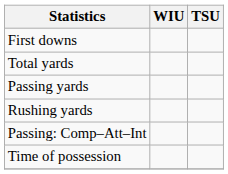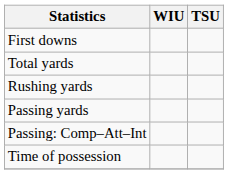rows swapped: (50, 110) <-> (48, 86)
